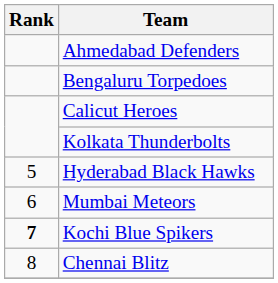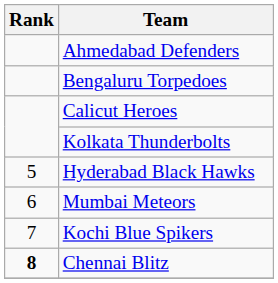(31, 232) bold -> (31, 232) normal
(31, 263) normal -> (31, 263) bold
